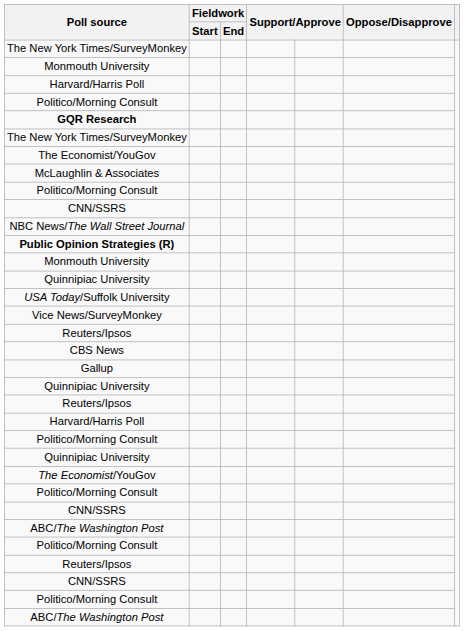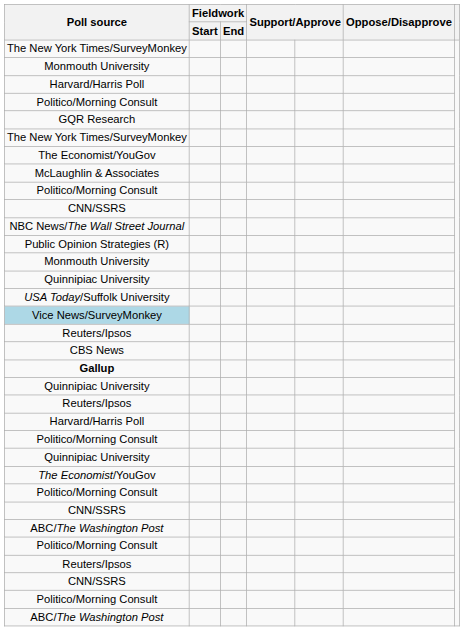(97, 119) bold -> (97, 119) normal
(97, 244) bold -> (97, 244) normal
(97, 315) no background -> (97, 315) lightblue background
(97, 368) normal -> (97, 368) bold
